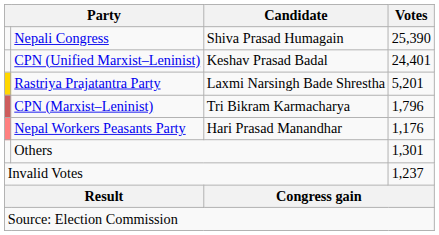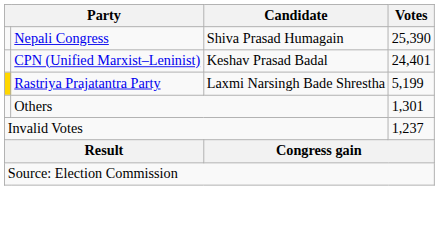(408, 83) 5,201 -> (408, 83) 5,199
- row: (84, 106)
- row: (100, 128)
